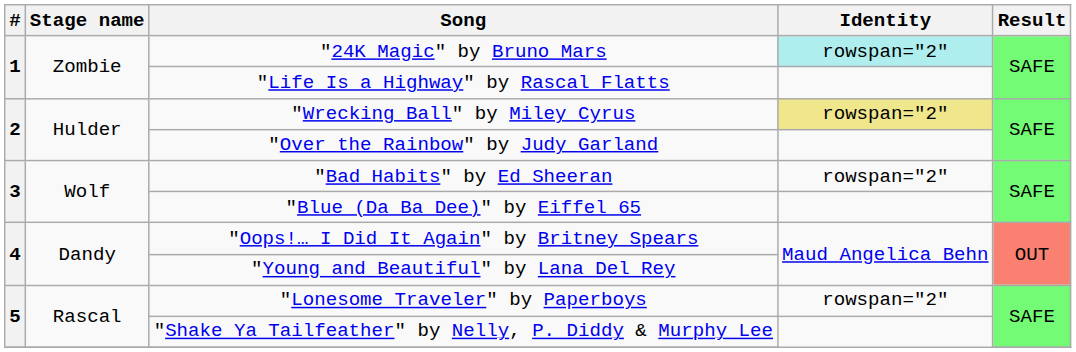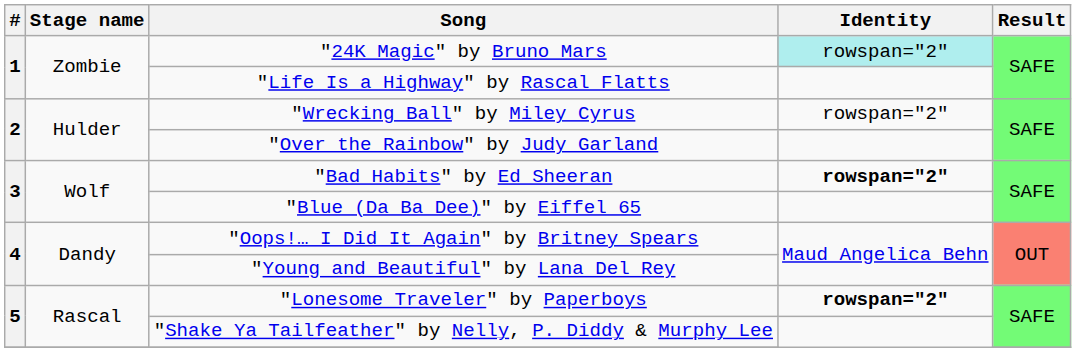(885, 114) khaki background -> (885, 114) no background
(885, 176) normal -> (885, 176) bold
(885, 301) normal -> (885, 301) bold
